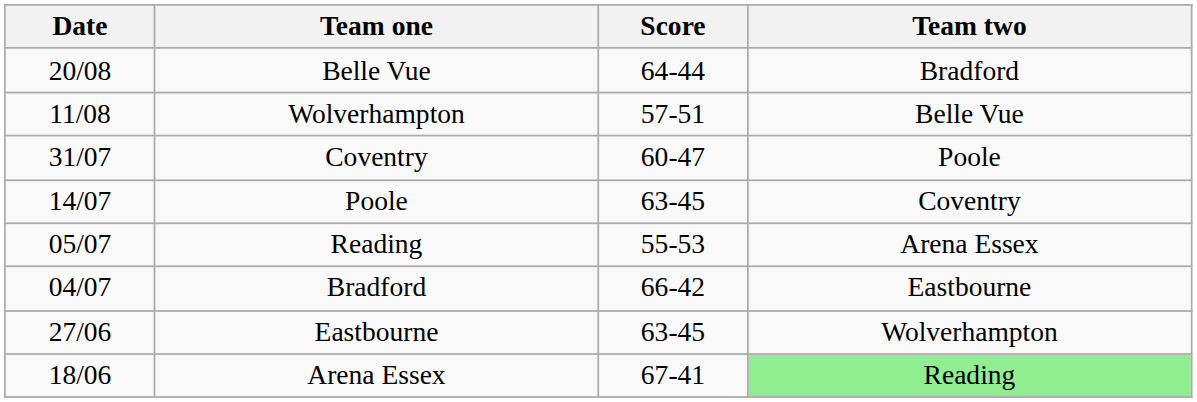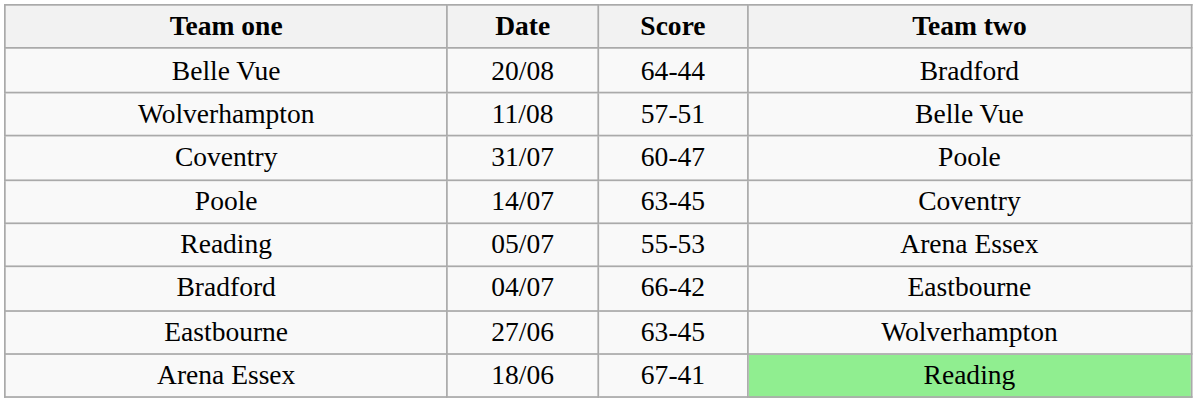columns swapped: (80, 26) <-> (376, 26)
